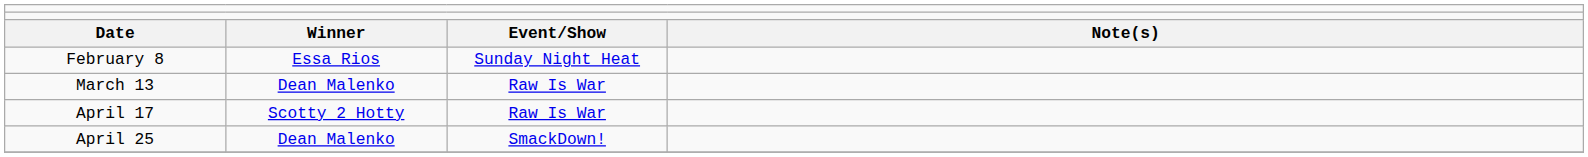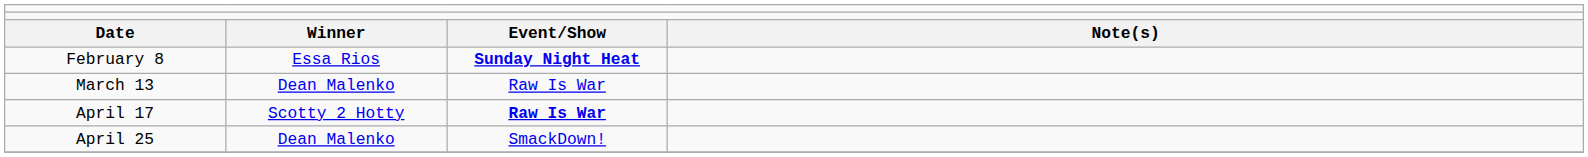(557, 60) normal -> (557, 60) bold
(557, 113) normal -> (557, 113) bold
